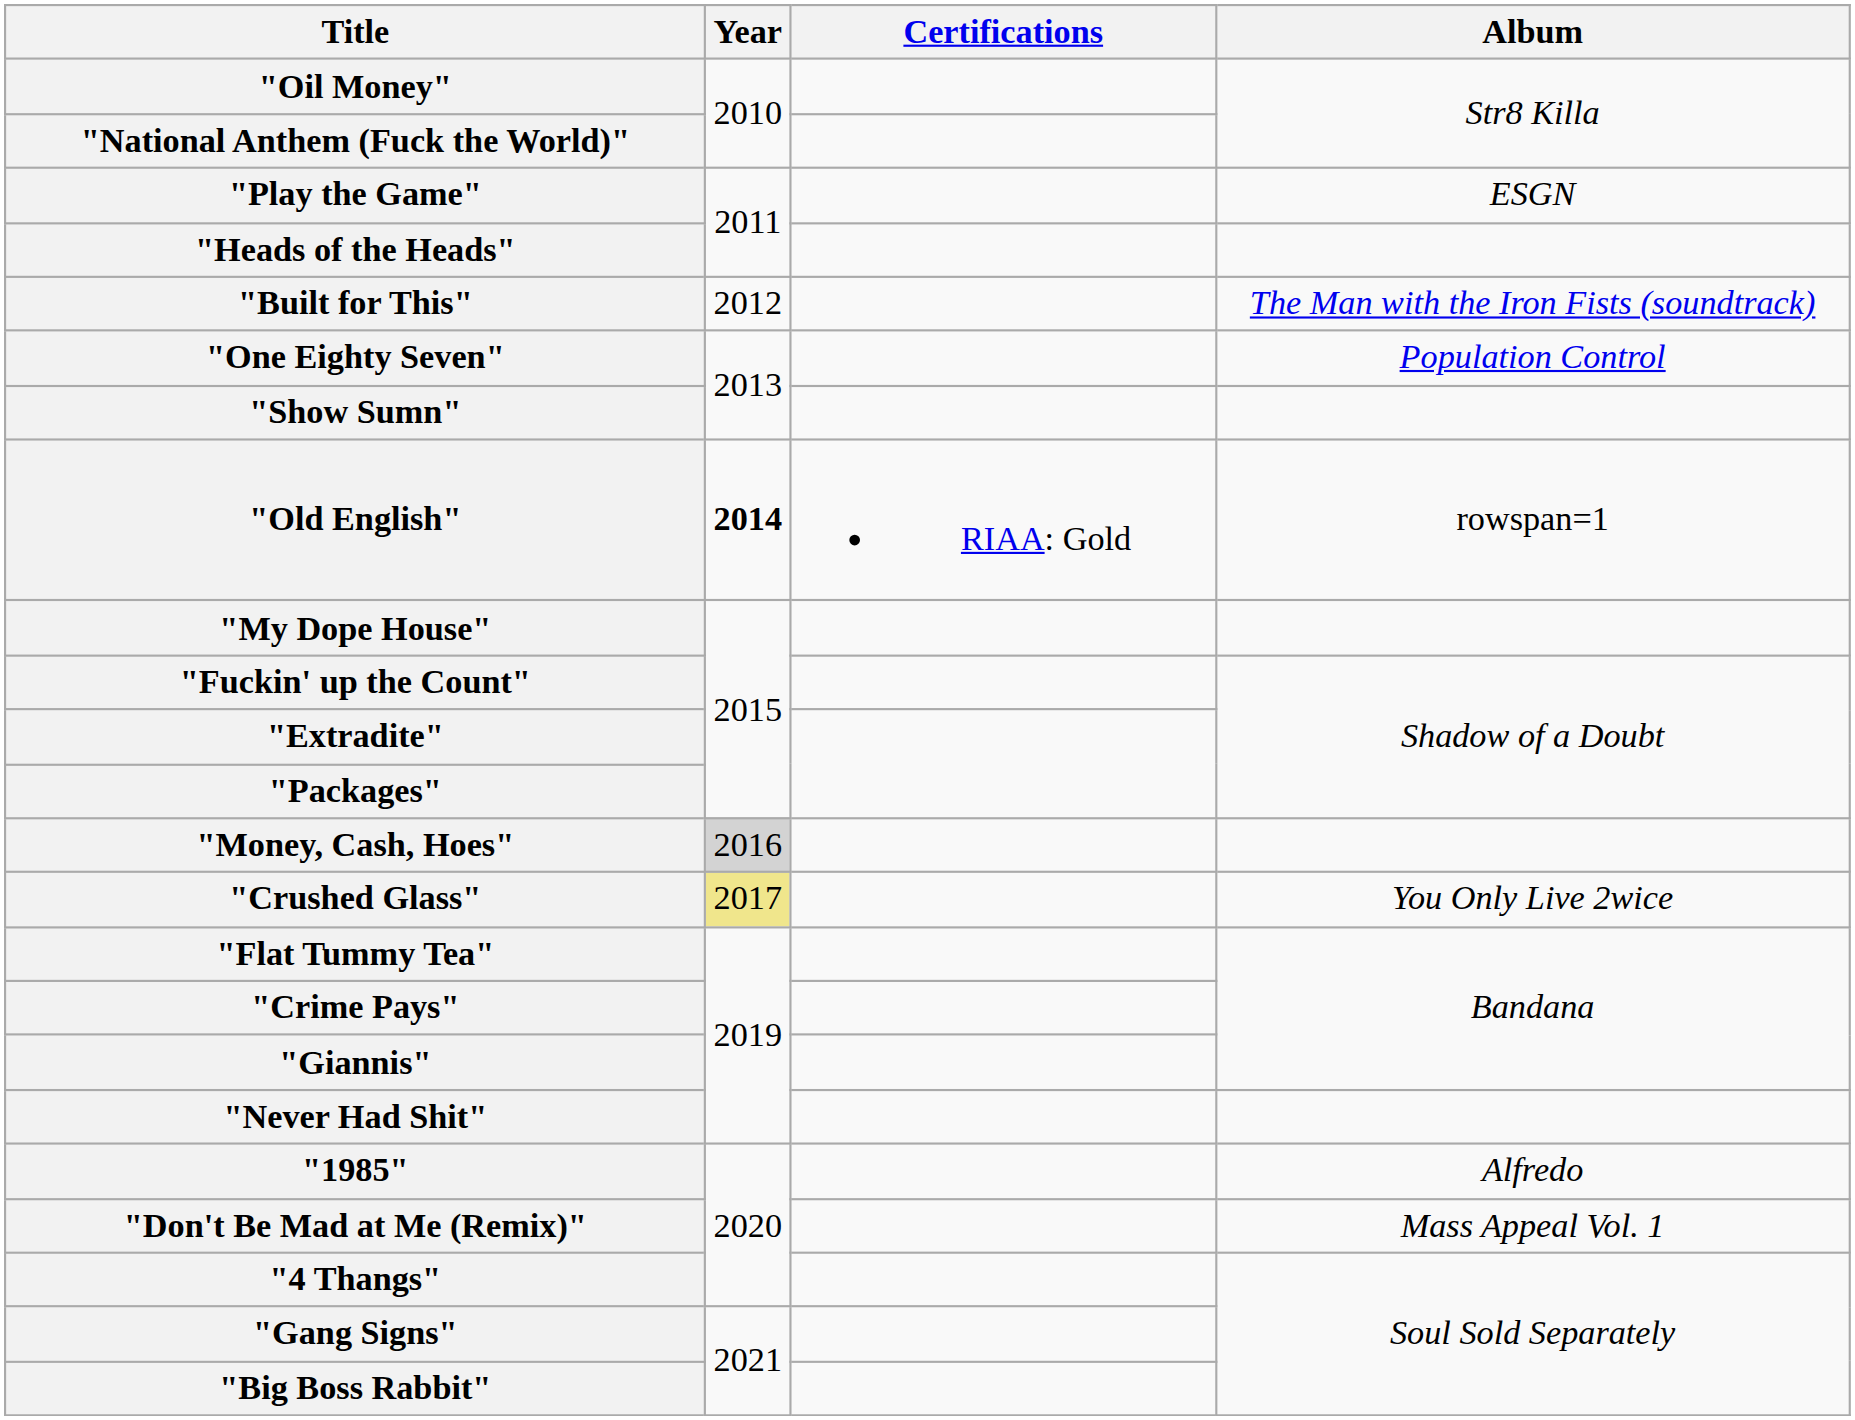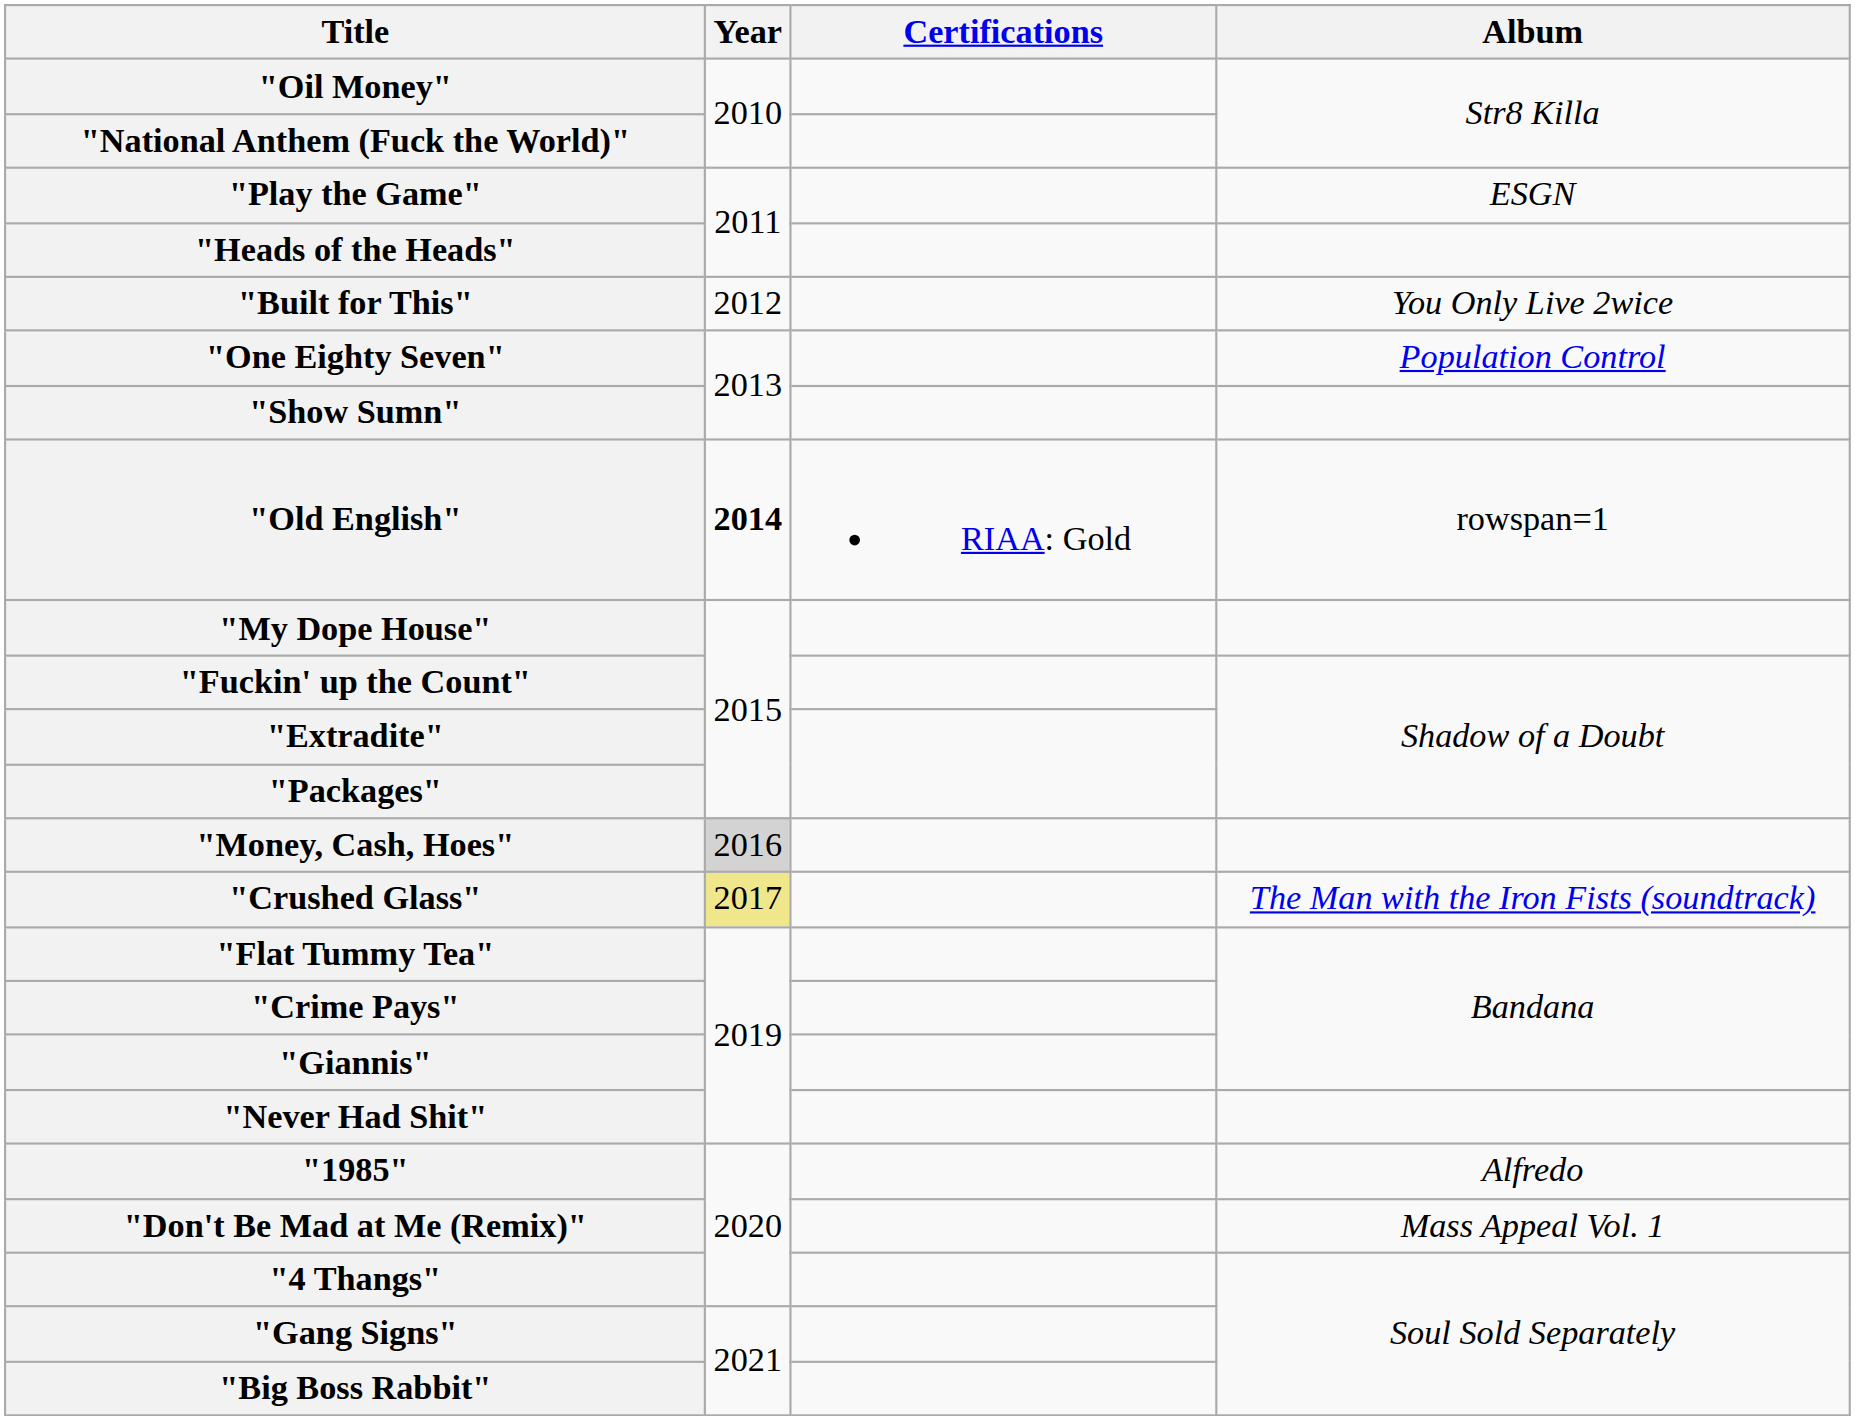(1533, 303) The Man with the Iron Fists (soundtrack) -> (1533, 303) You Only Live 2wice
(1533, 898) You Only Live 2wice -> (1533, 898) The Man with the Iron Fists (soundtrack)
